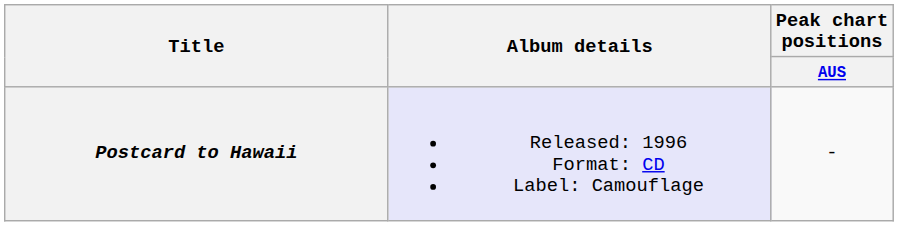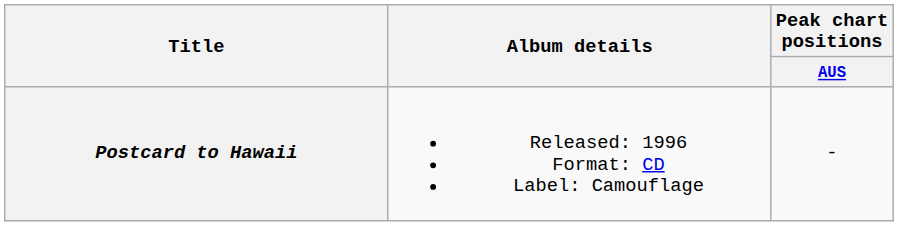(580, 165) lavender background -> (580, 165) no background
